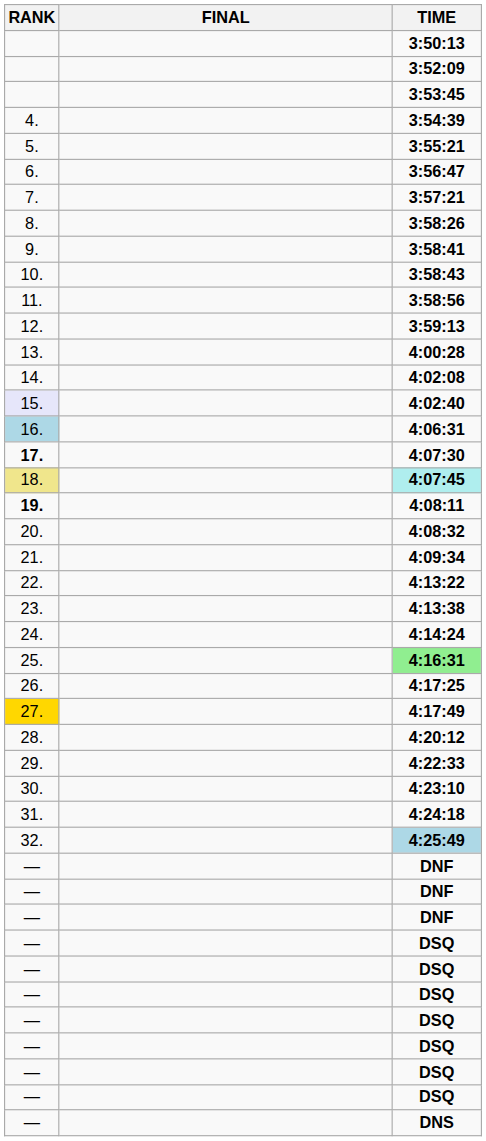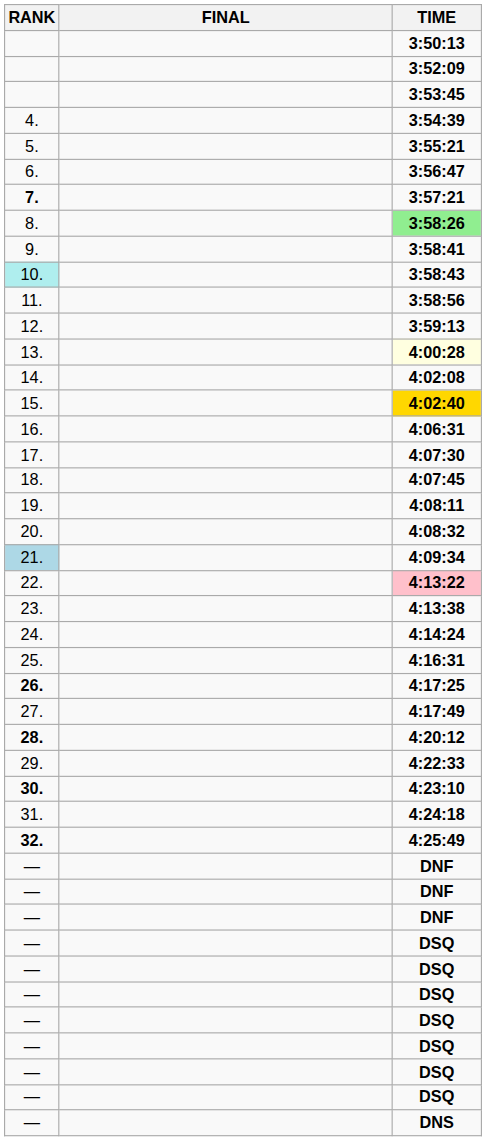(32, 198) normal -> (32, 198) bold
(437, 223) no background -> (437, 223) lightgreen background
(32, 275) no background -> (32, 275) paleturquoise background
(437, 352) no background -> (437, 352) lightyellow background
(32, 403) lavender background -> (32, 403) no background
(437, 403) no background -> (437, 403) gold background
(32, 429) lightblue background -> (32, 429) no background
(32, 455) bold -> (32, 455) normal
(32, 481) khaki background -> (32, 481) no background
(437, 481) paleturquoise background -> (437, 481) no background
(32, 506) bold -> (32, 506) normal
(32, 558) no background -> (32, 558) lightblue background
(437, 583) no background -> (437, 583) pink background
(437, 660) lightgreen background -> (437, 660) no background
(32, 686) normal -> (32, 686) bold
(32, 712) gold background -> (32, 712) no background
(32, 738) normal -> (32, 738) bold
(32, 789) normal -> (32, 789) bold
(32, 840) normal -> (32, 840) bold
(437, 840) lightblue background -> (437, 840) no background
